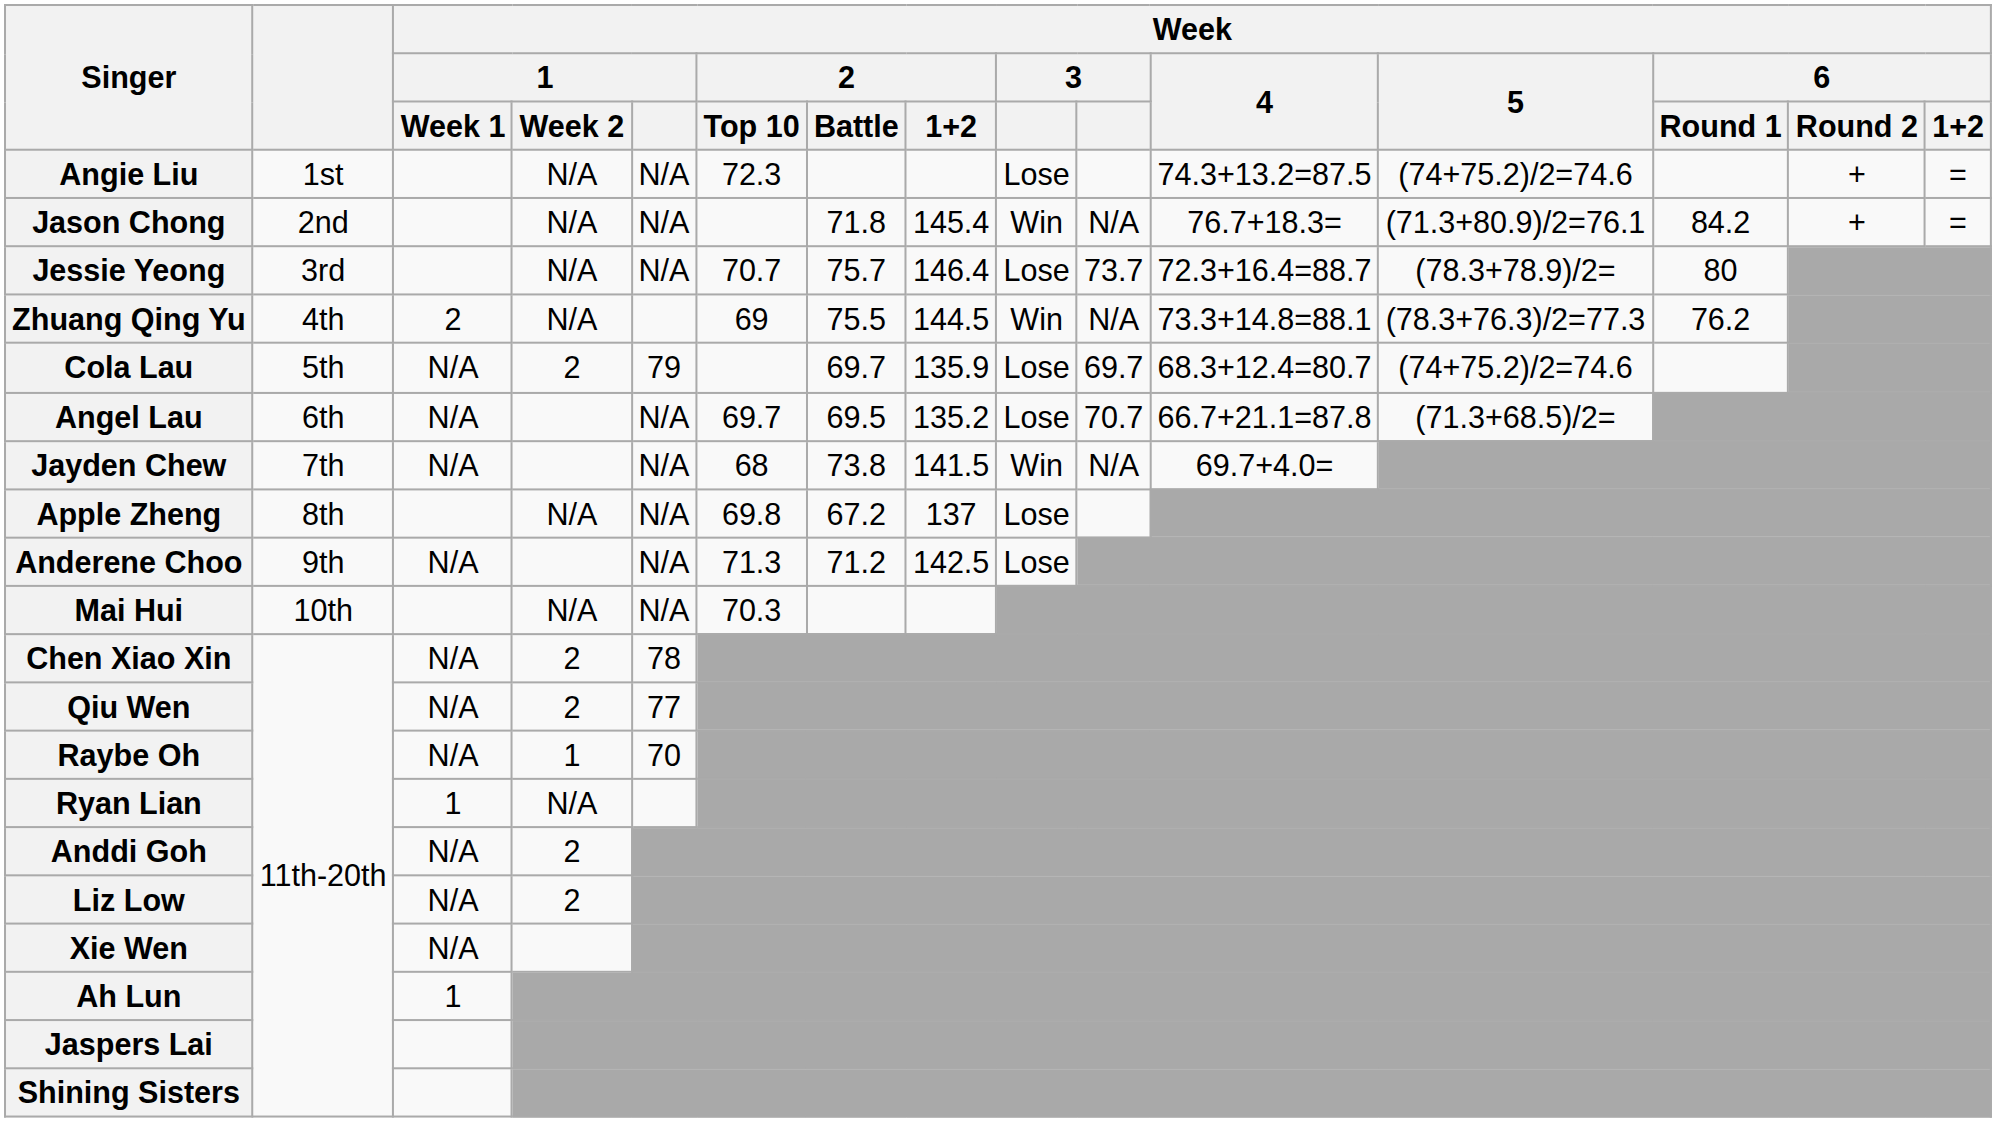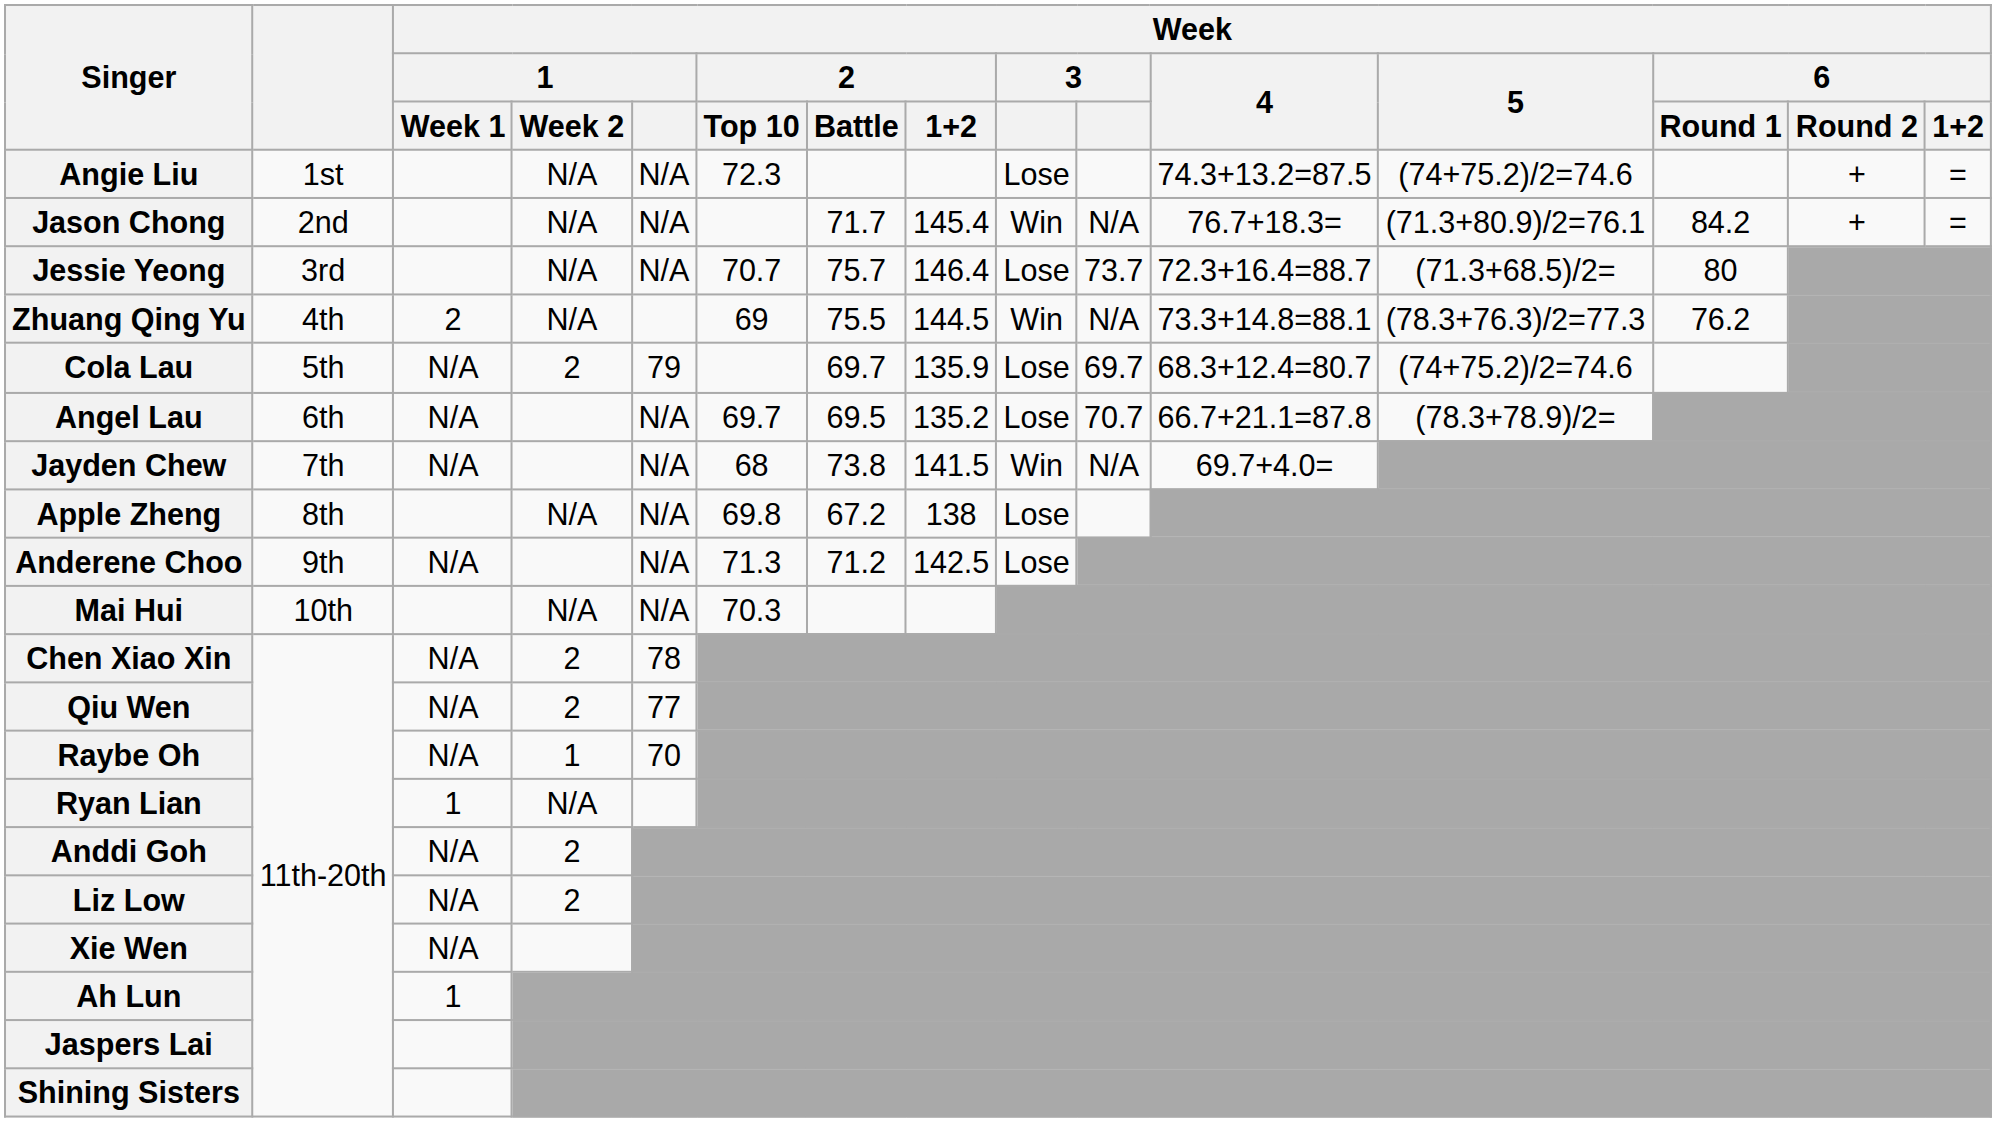(856, 223) 71.8 -> (856, 223) 71.7
(1516, 271) (78.3+78.9)/2= -> (1516, 271) (71.3+68.5)/2=
(1516, 416) (71.3+68.5)/2= -> (1516, 416) (78.3+78.9)/2=
(951, 513) 137 -> (951, 513) 138
